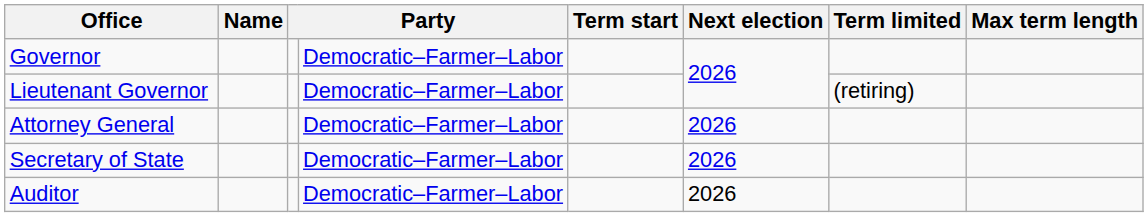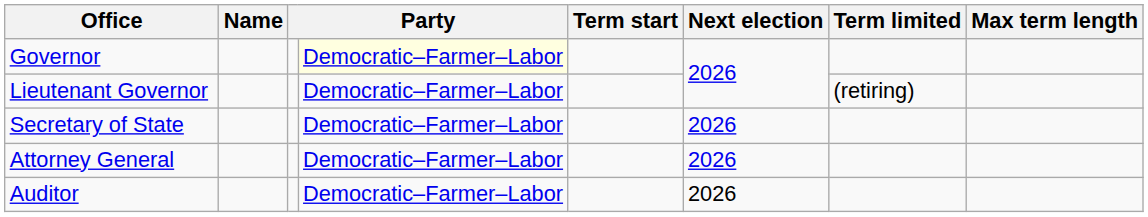(433, 56) no background -> (433, 56) lightyellow background
rows swapped: (97, 159) <-> (92, 125)
